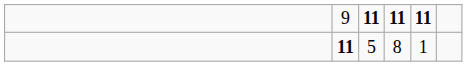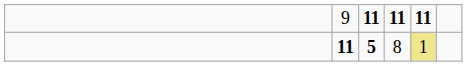(371, 46) normal -> (371, 46) bold
(423, 46) no background -> (423, 46) khaki background
